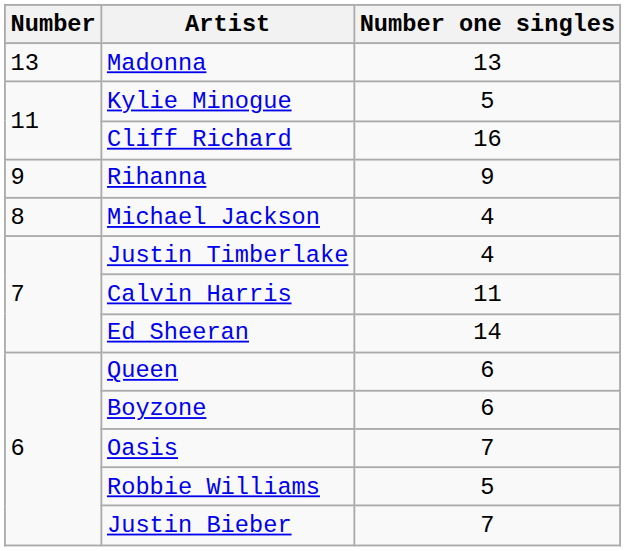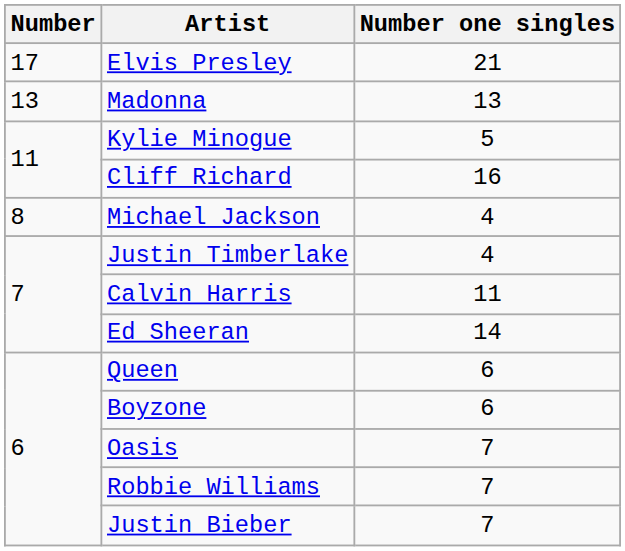+ row: (199, 63)
- row: (157, 178)
(487, 487) 5 -> (487, 487) 7
